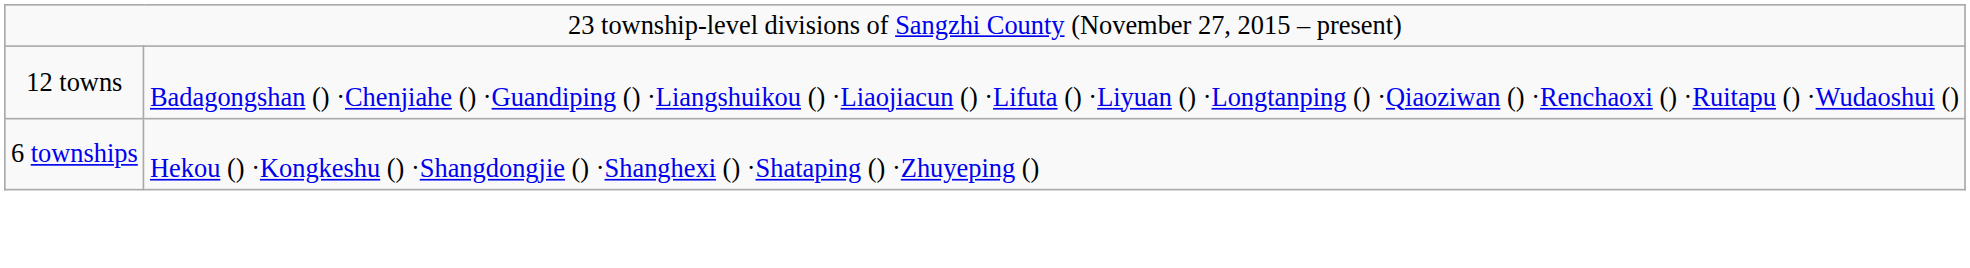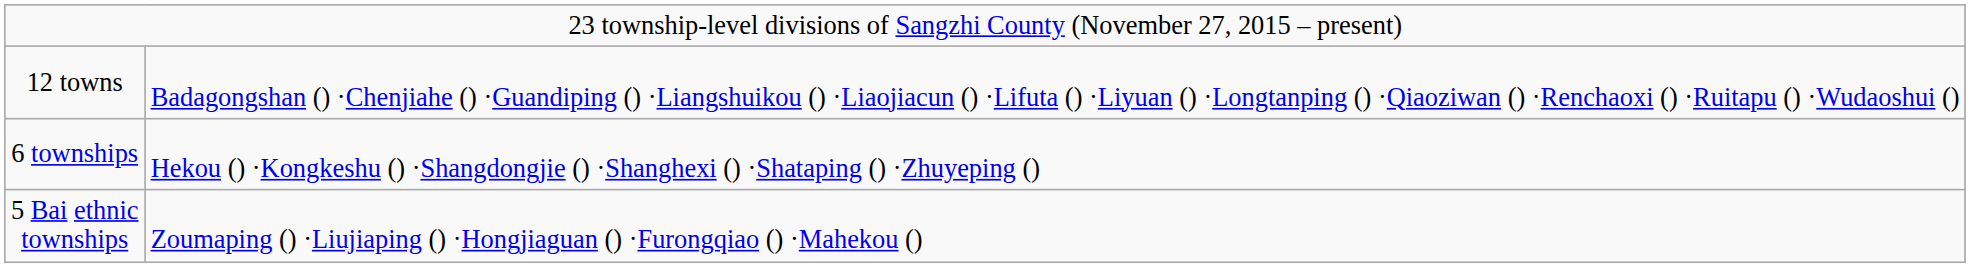+ row: (75, 225)
